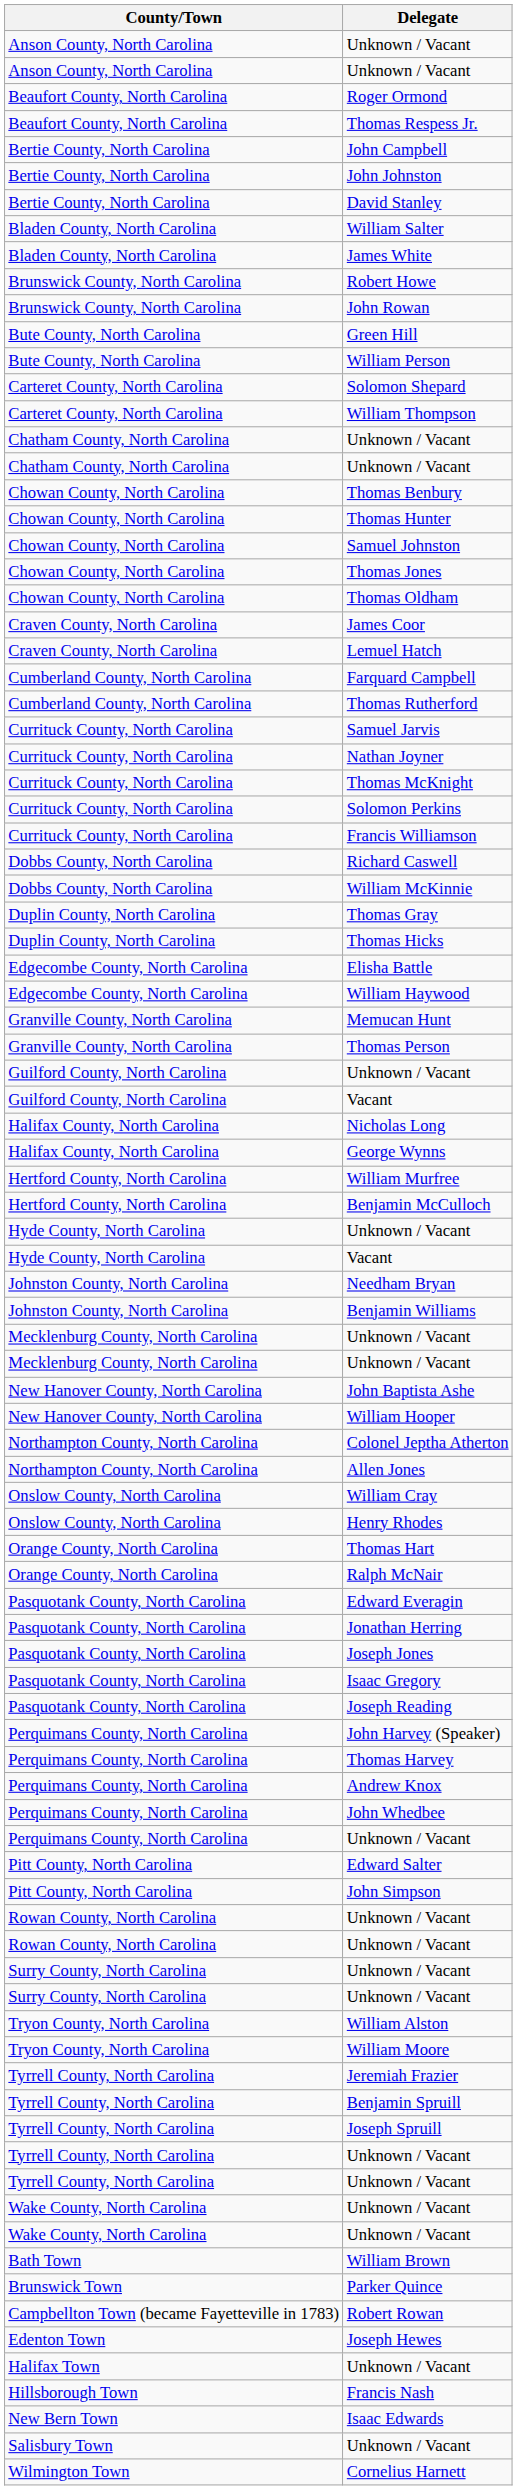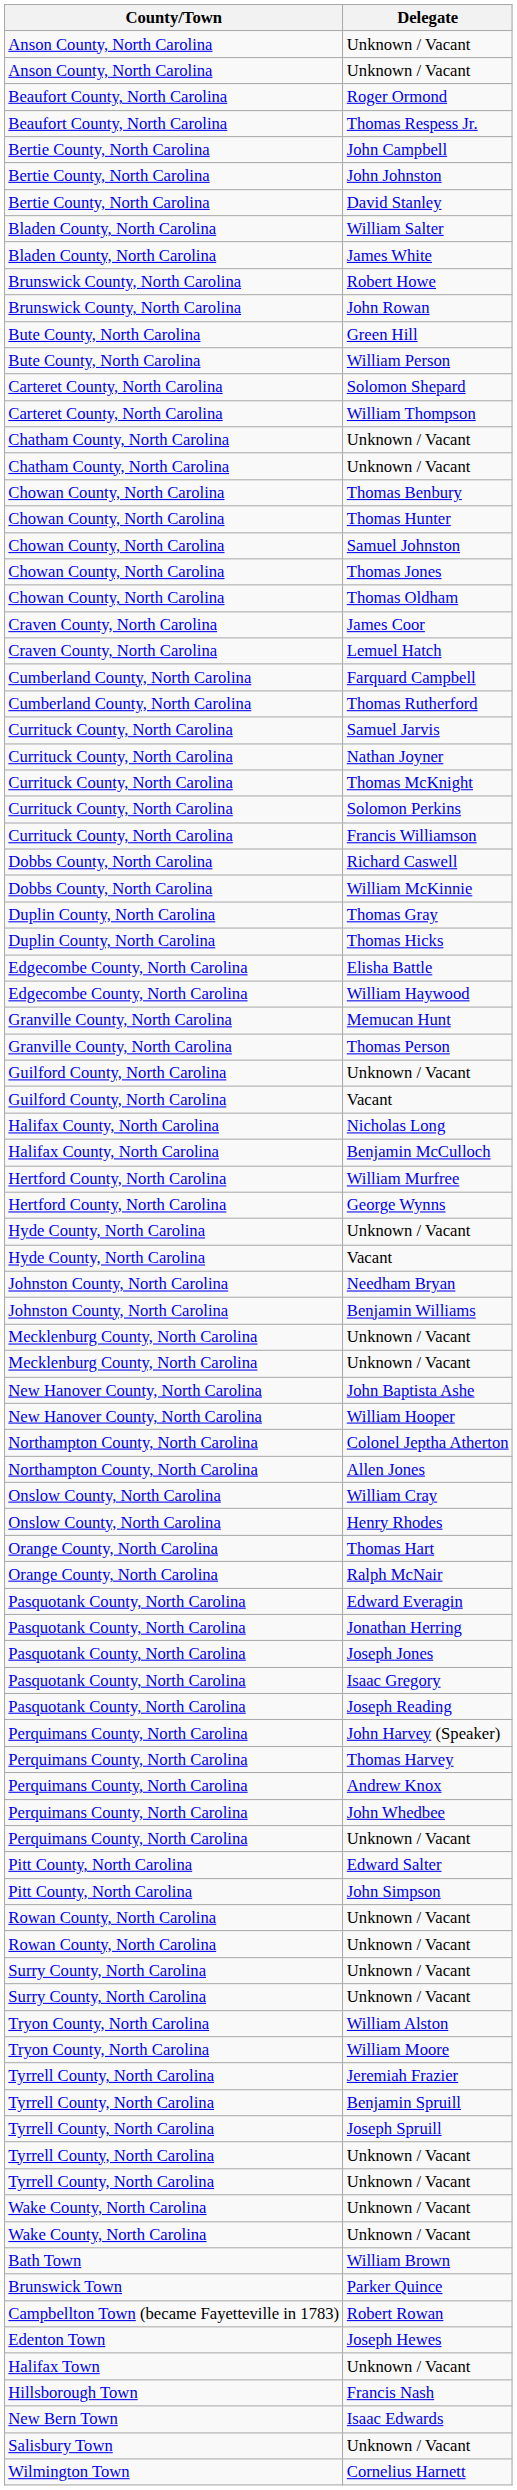(396, 1152) George Wynns -> (419, 1152) Benjamin McCulloch
(419, 1205) Benjamin McCulloch -> (396, 1205) George Wynns
